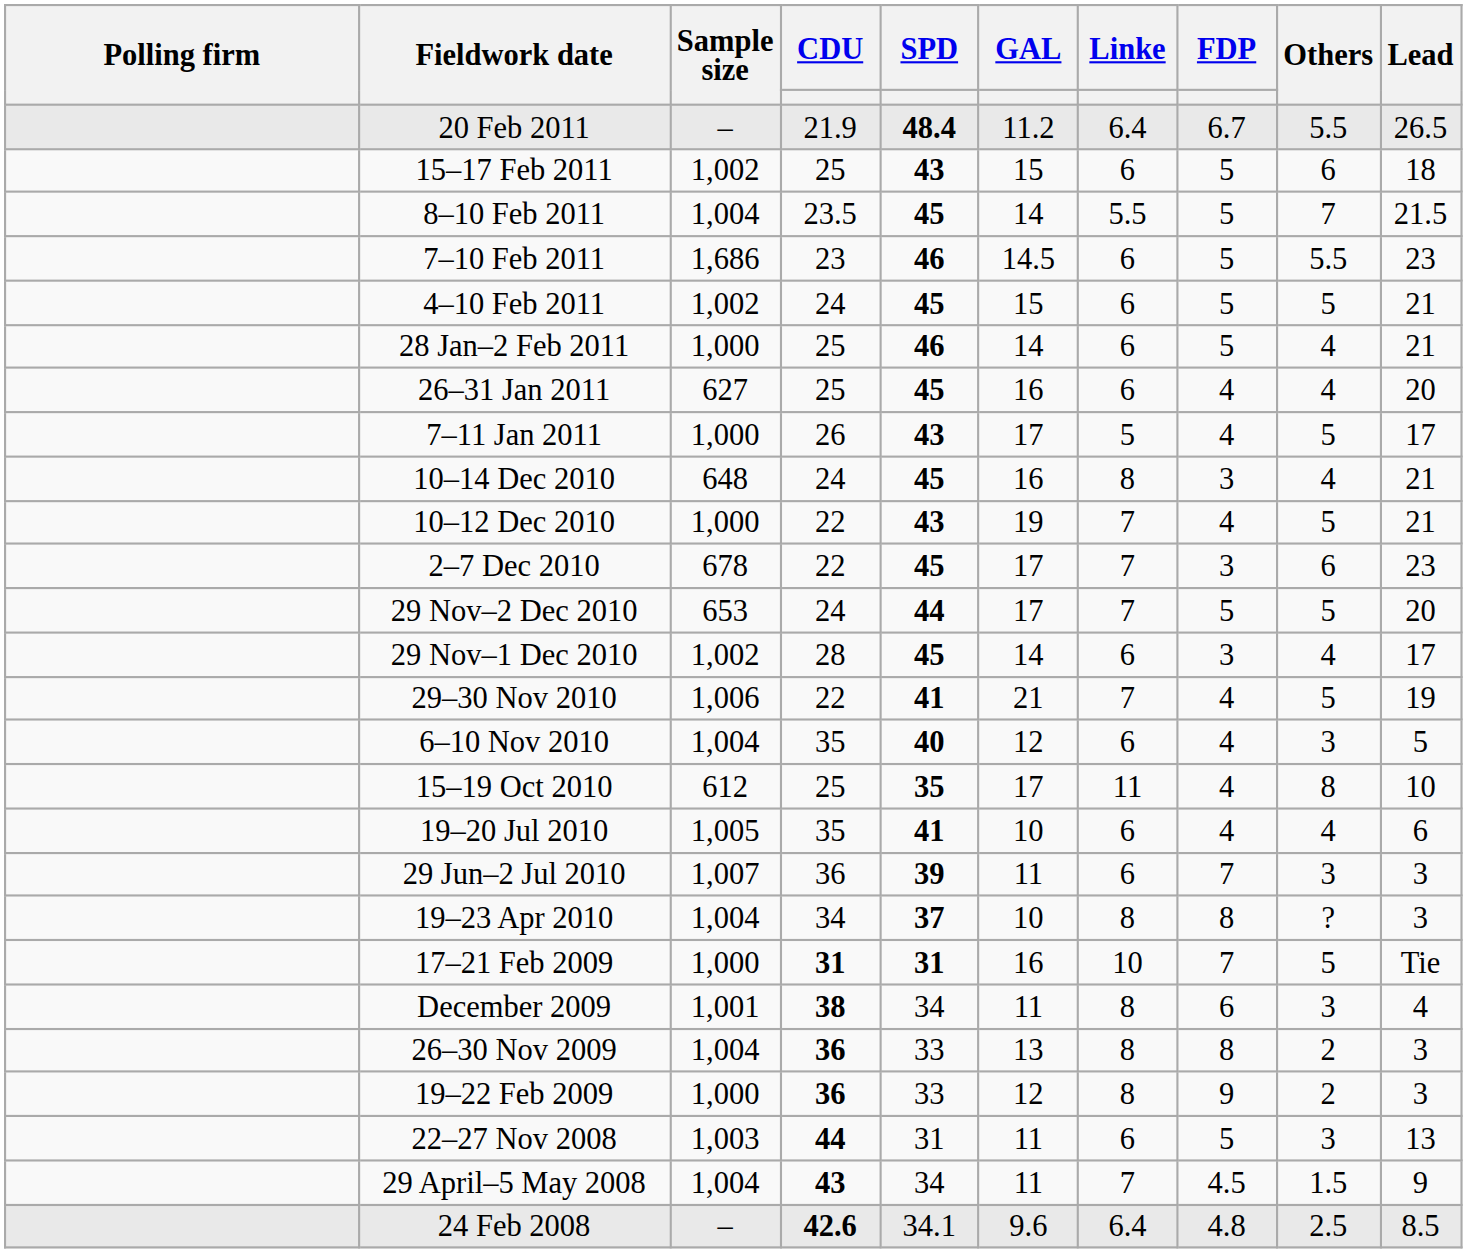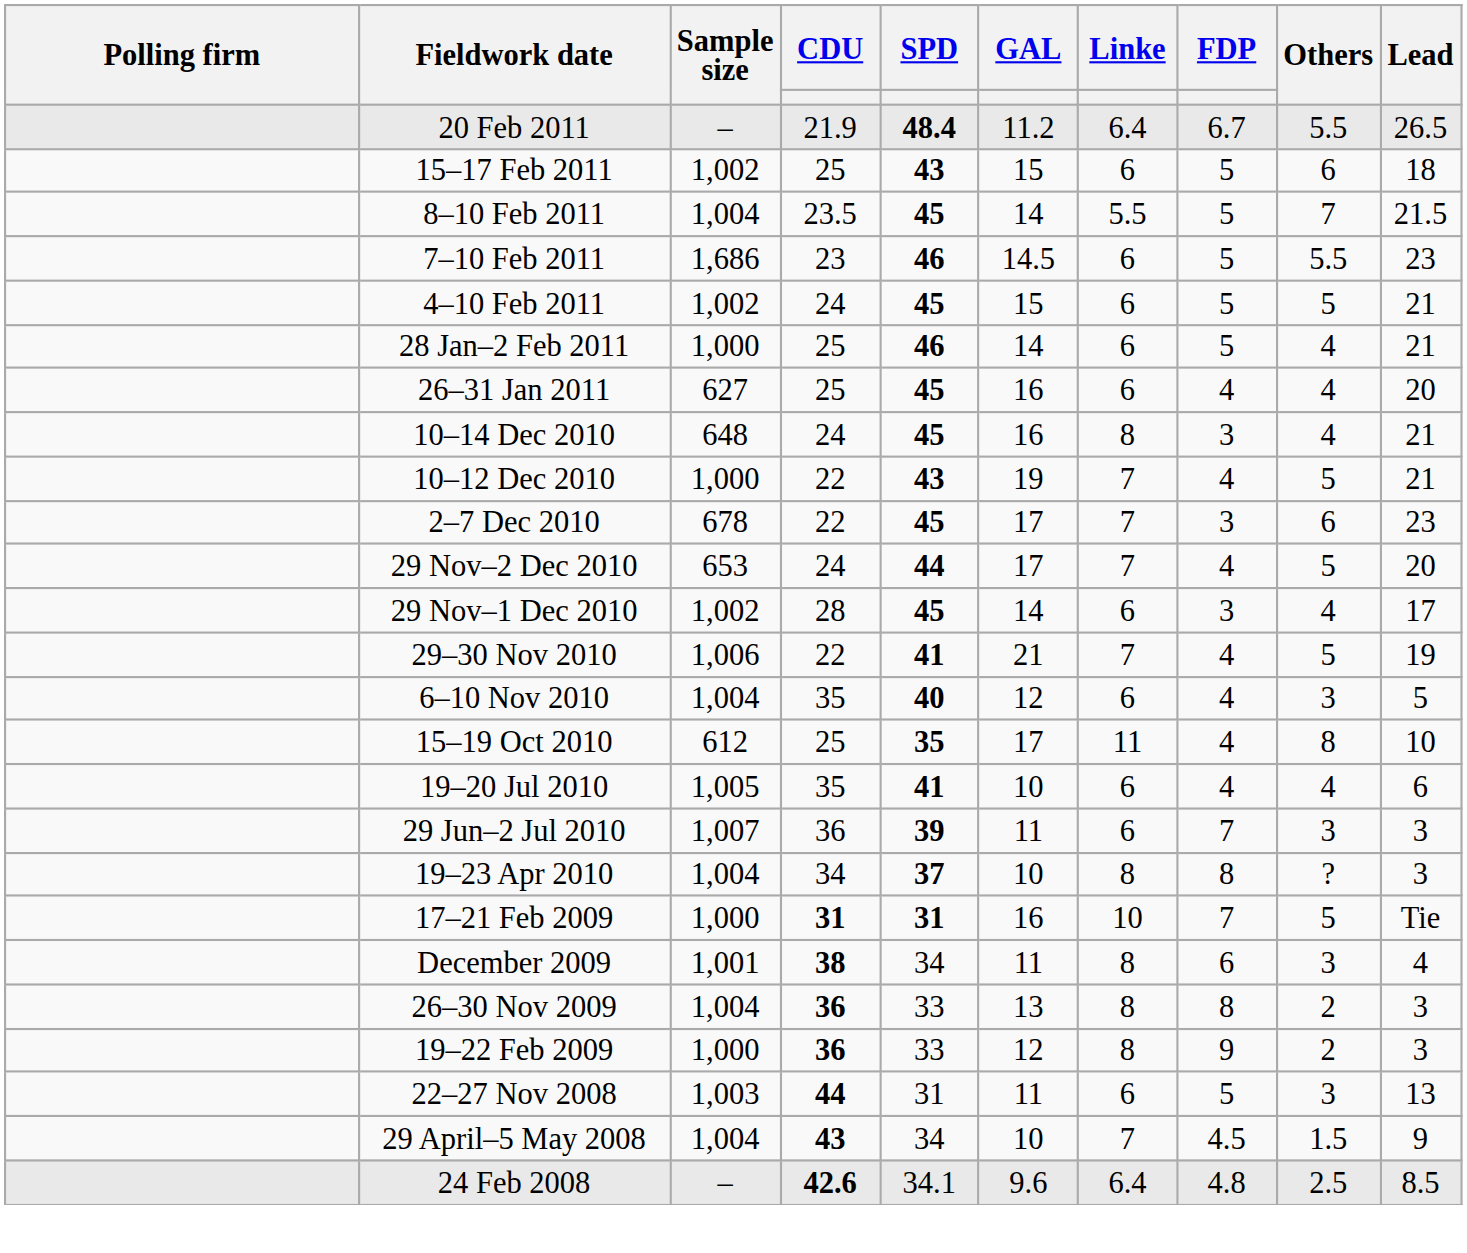- row: (514, 434)
(1227, 610) 5 -> (1227, 566) 4
(1028, 1182) 11 -> (1028, 1138) 10
